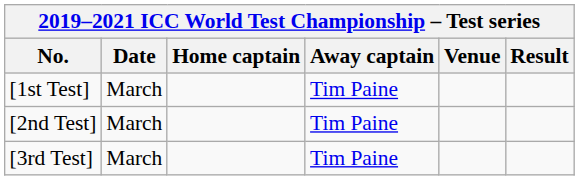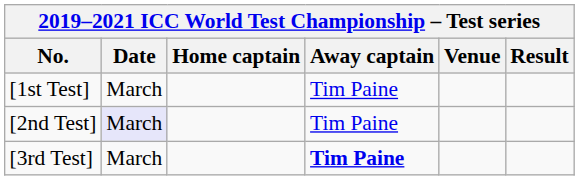(134, 123) no background -> (134, 123) lavender background
(354, 157) normal -> (357, 157) bold
